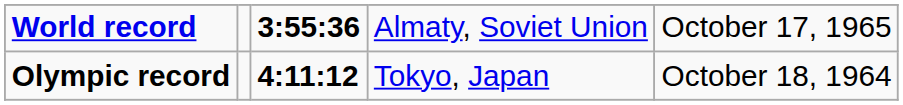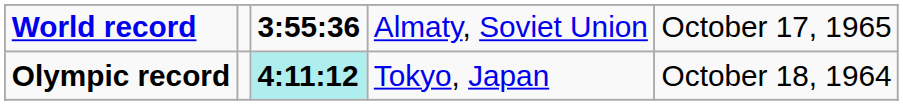(308, 75) no background -> (308, 75) paleturquoise background
